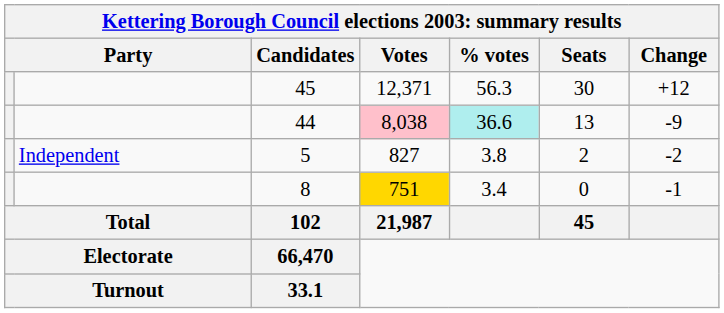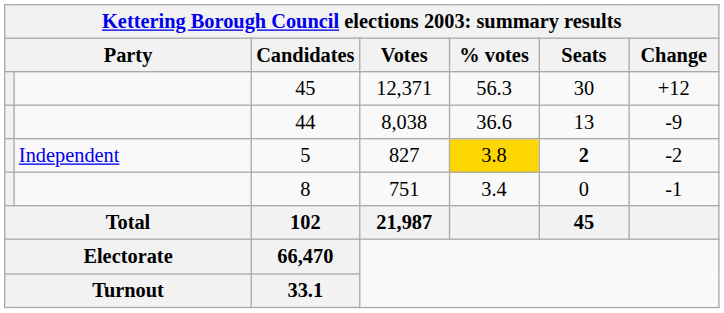(404, 122) pink background -> (404, 122) no background
(494, 122) paleturquoise background -> (494, 122) no background
(494, 155) no background -> (494, 155) gold background
(584, 155) normal -> (584, 155) bold
(404, 189) gold background -> (404, 189) no background
